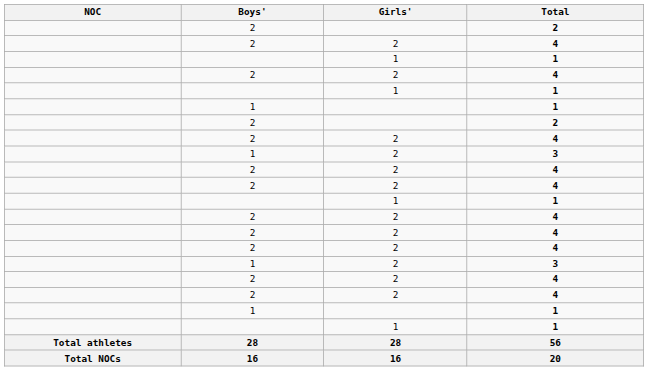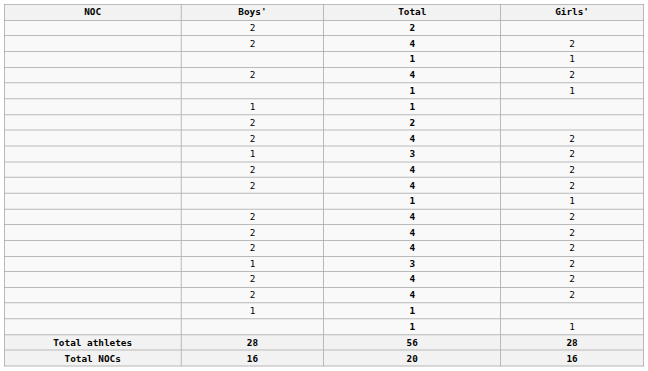columns swapped: (396, 12) <-> (555, 12)
